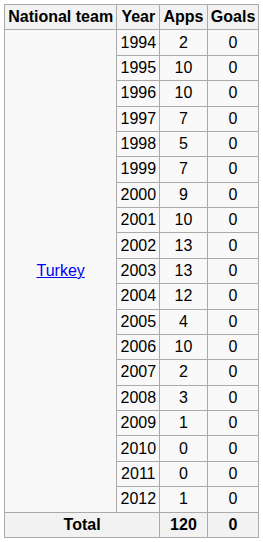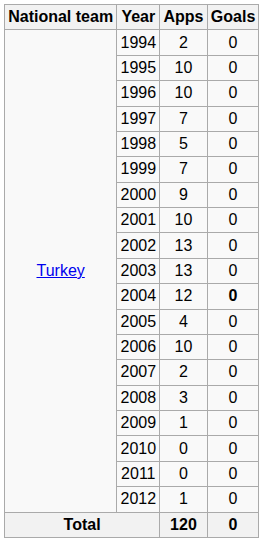(233, 296) normal -> (233, 296) bold
